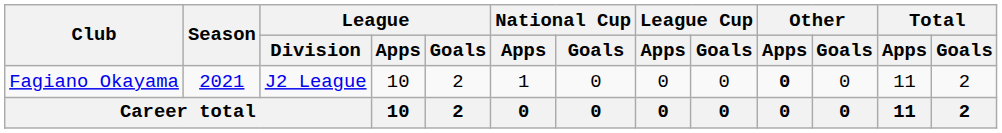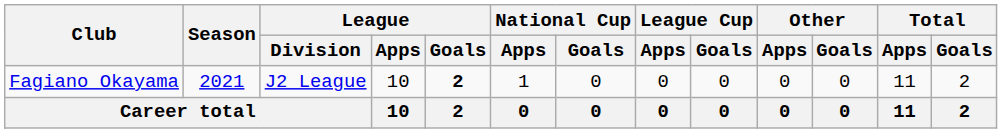(458, 82) normal -> (458, 82) bold
(785, 82) bold -> (785, 82) normal
